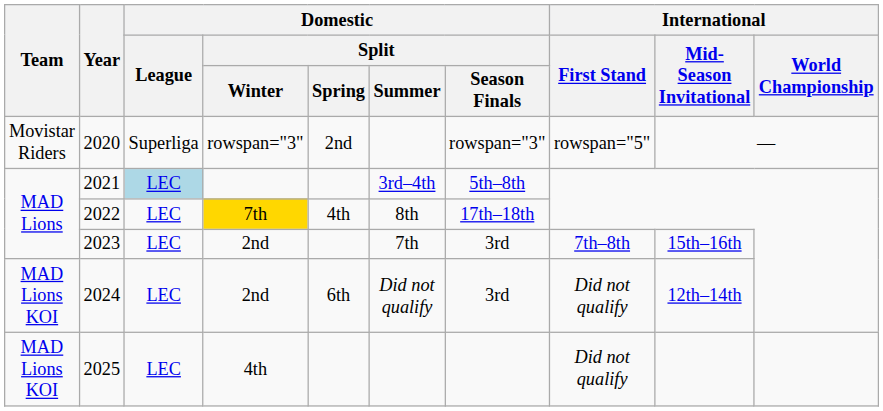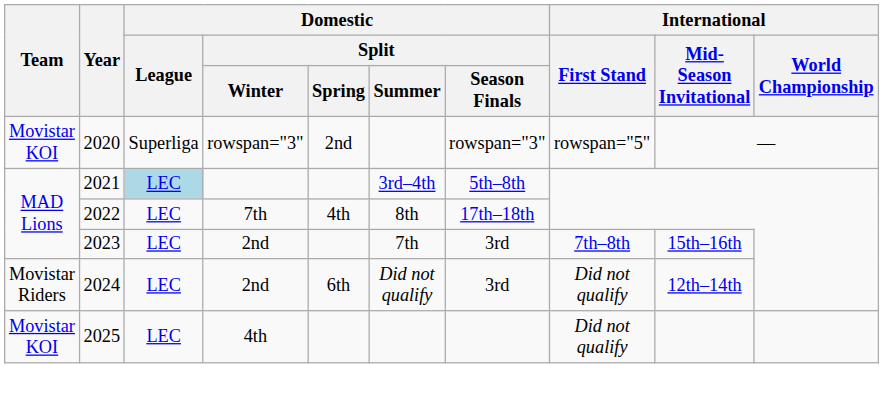(42, 142) Movistar Riders -> (42, 142) Movistar KOI
(255, 213) gold background -> (255, 213) no background
(42, 295) MAD Lions KOI -> (42, 285) Movistar Riders
(42, 369) MAD Lions KOI -> (42, 336) Movistar KOI
